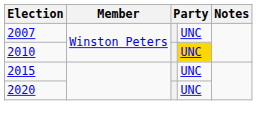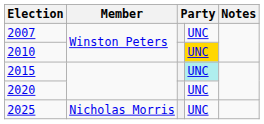(191, 71) no background -> (198, 71) paleturquoise background
+ row: (21, 109)
